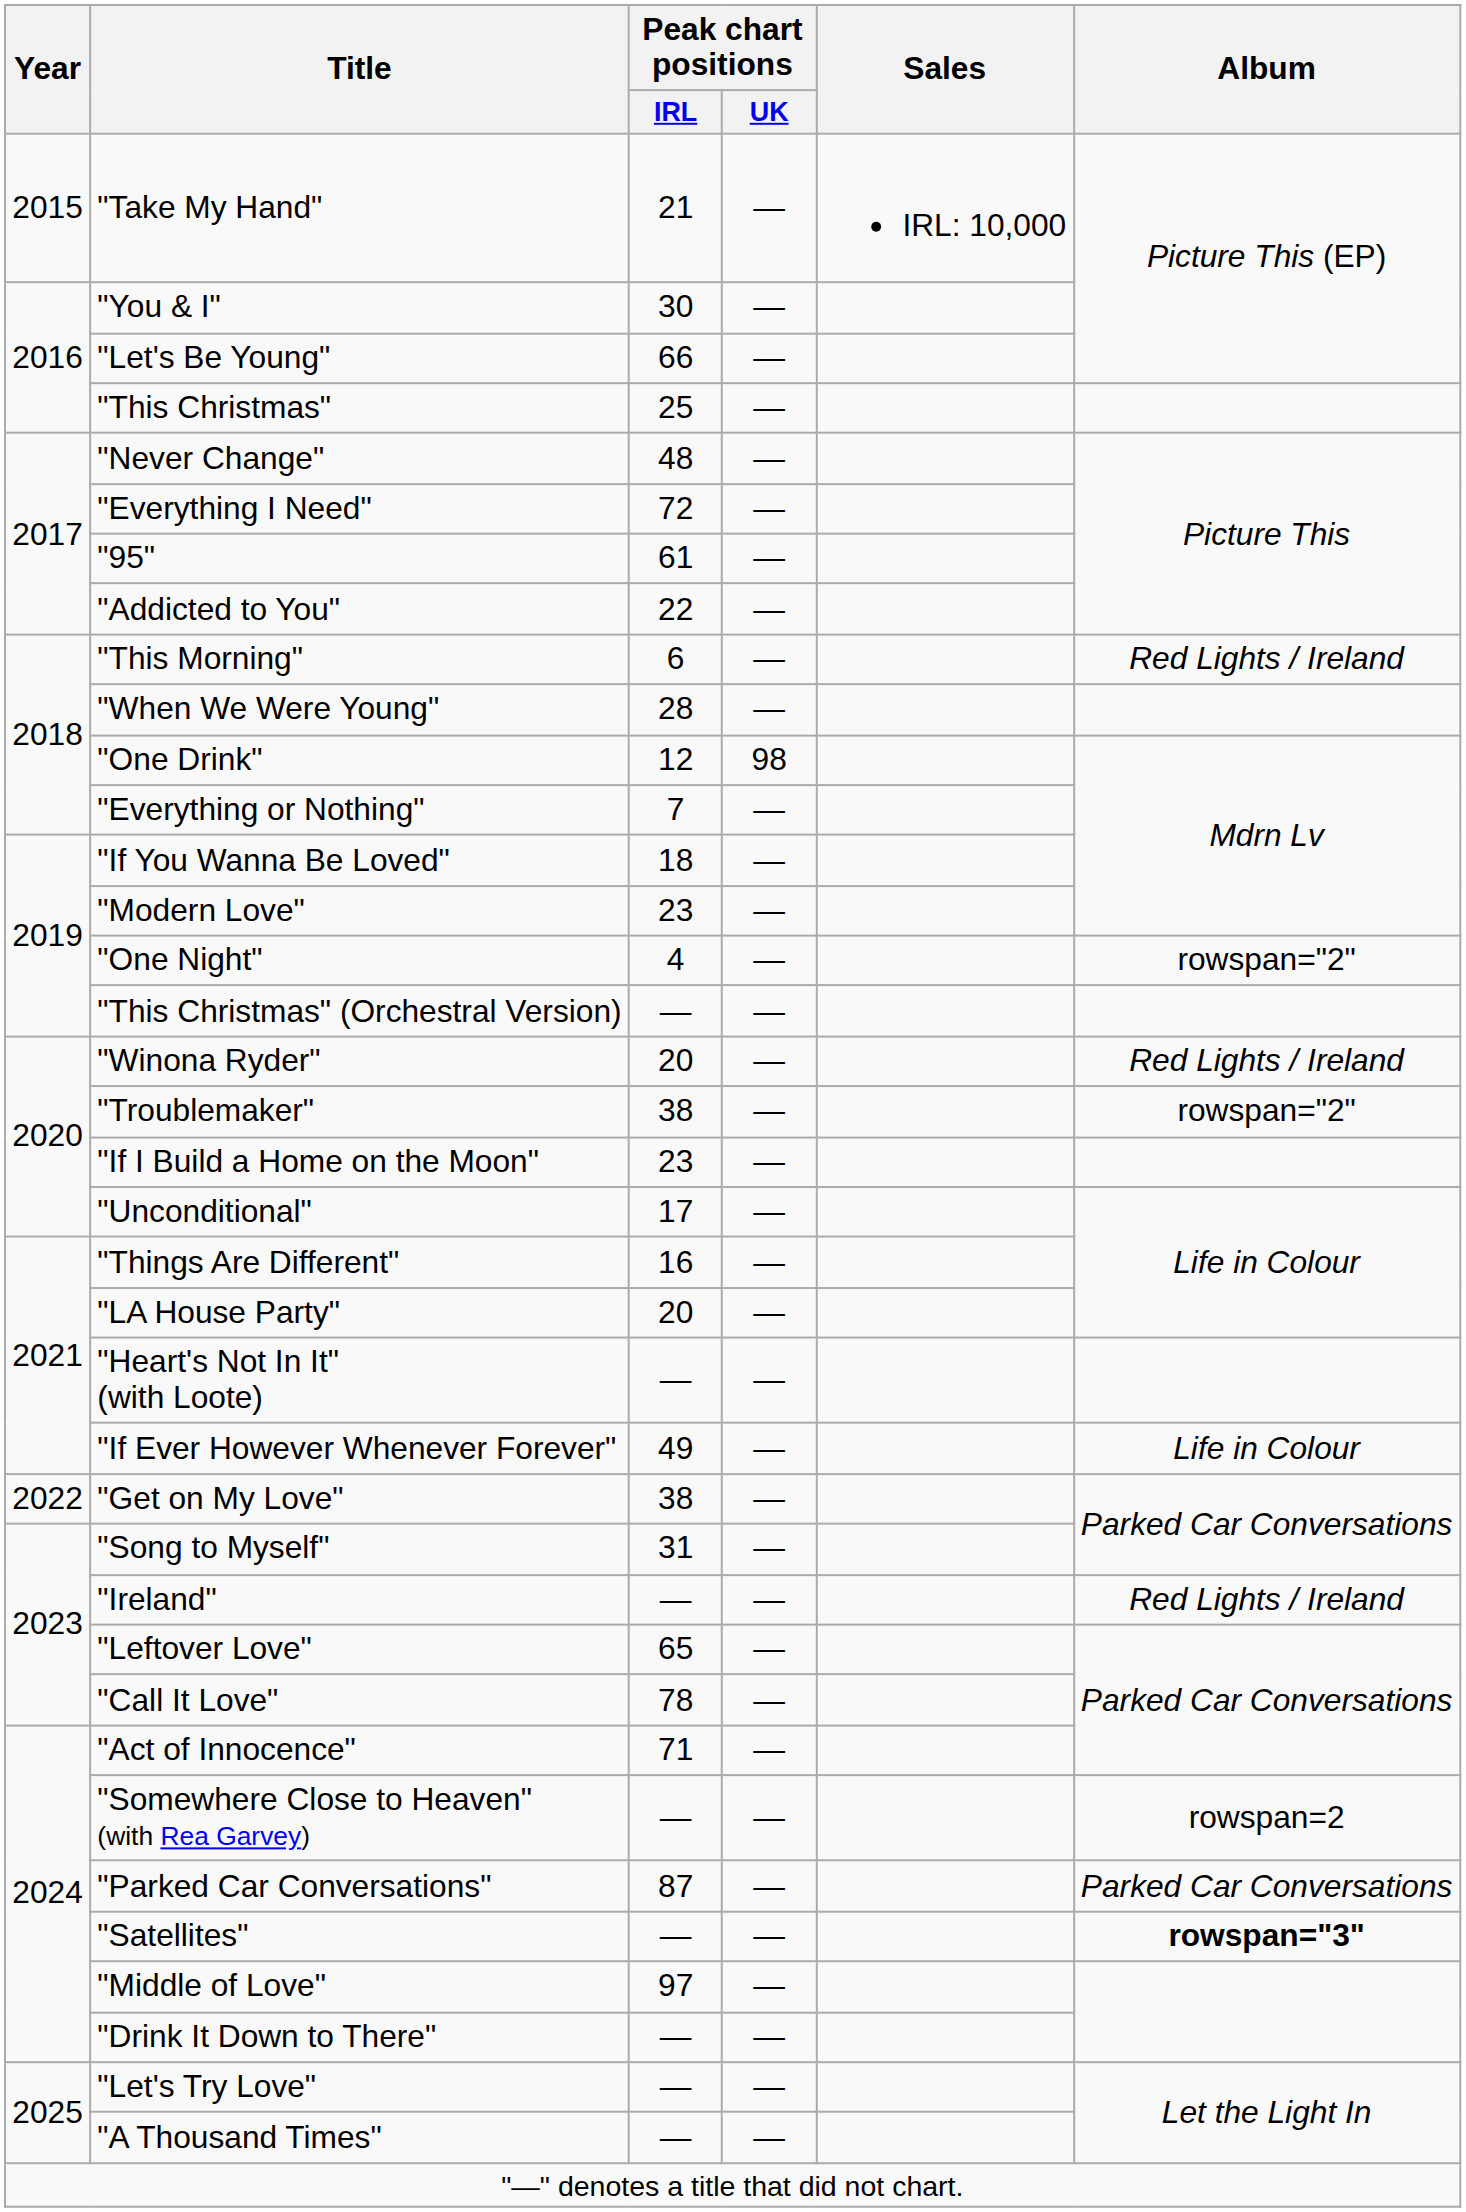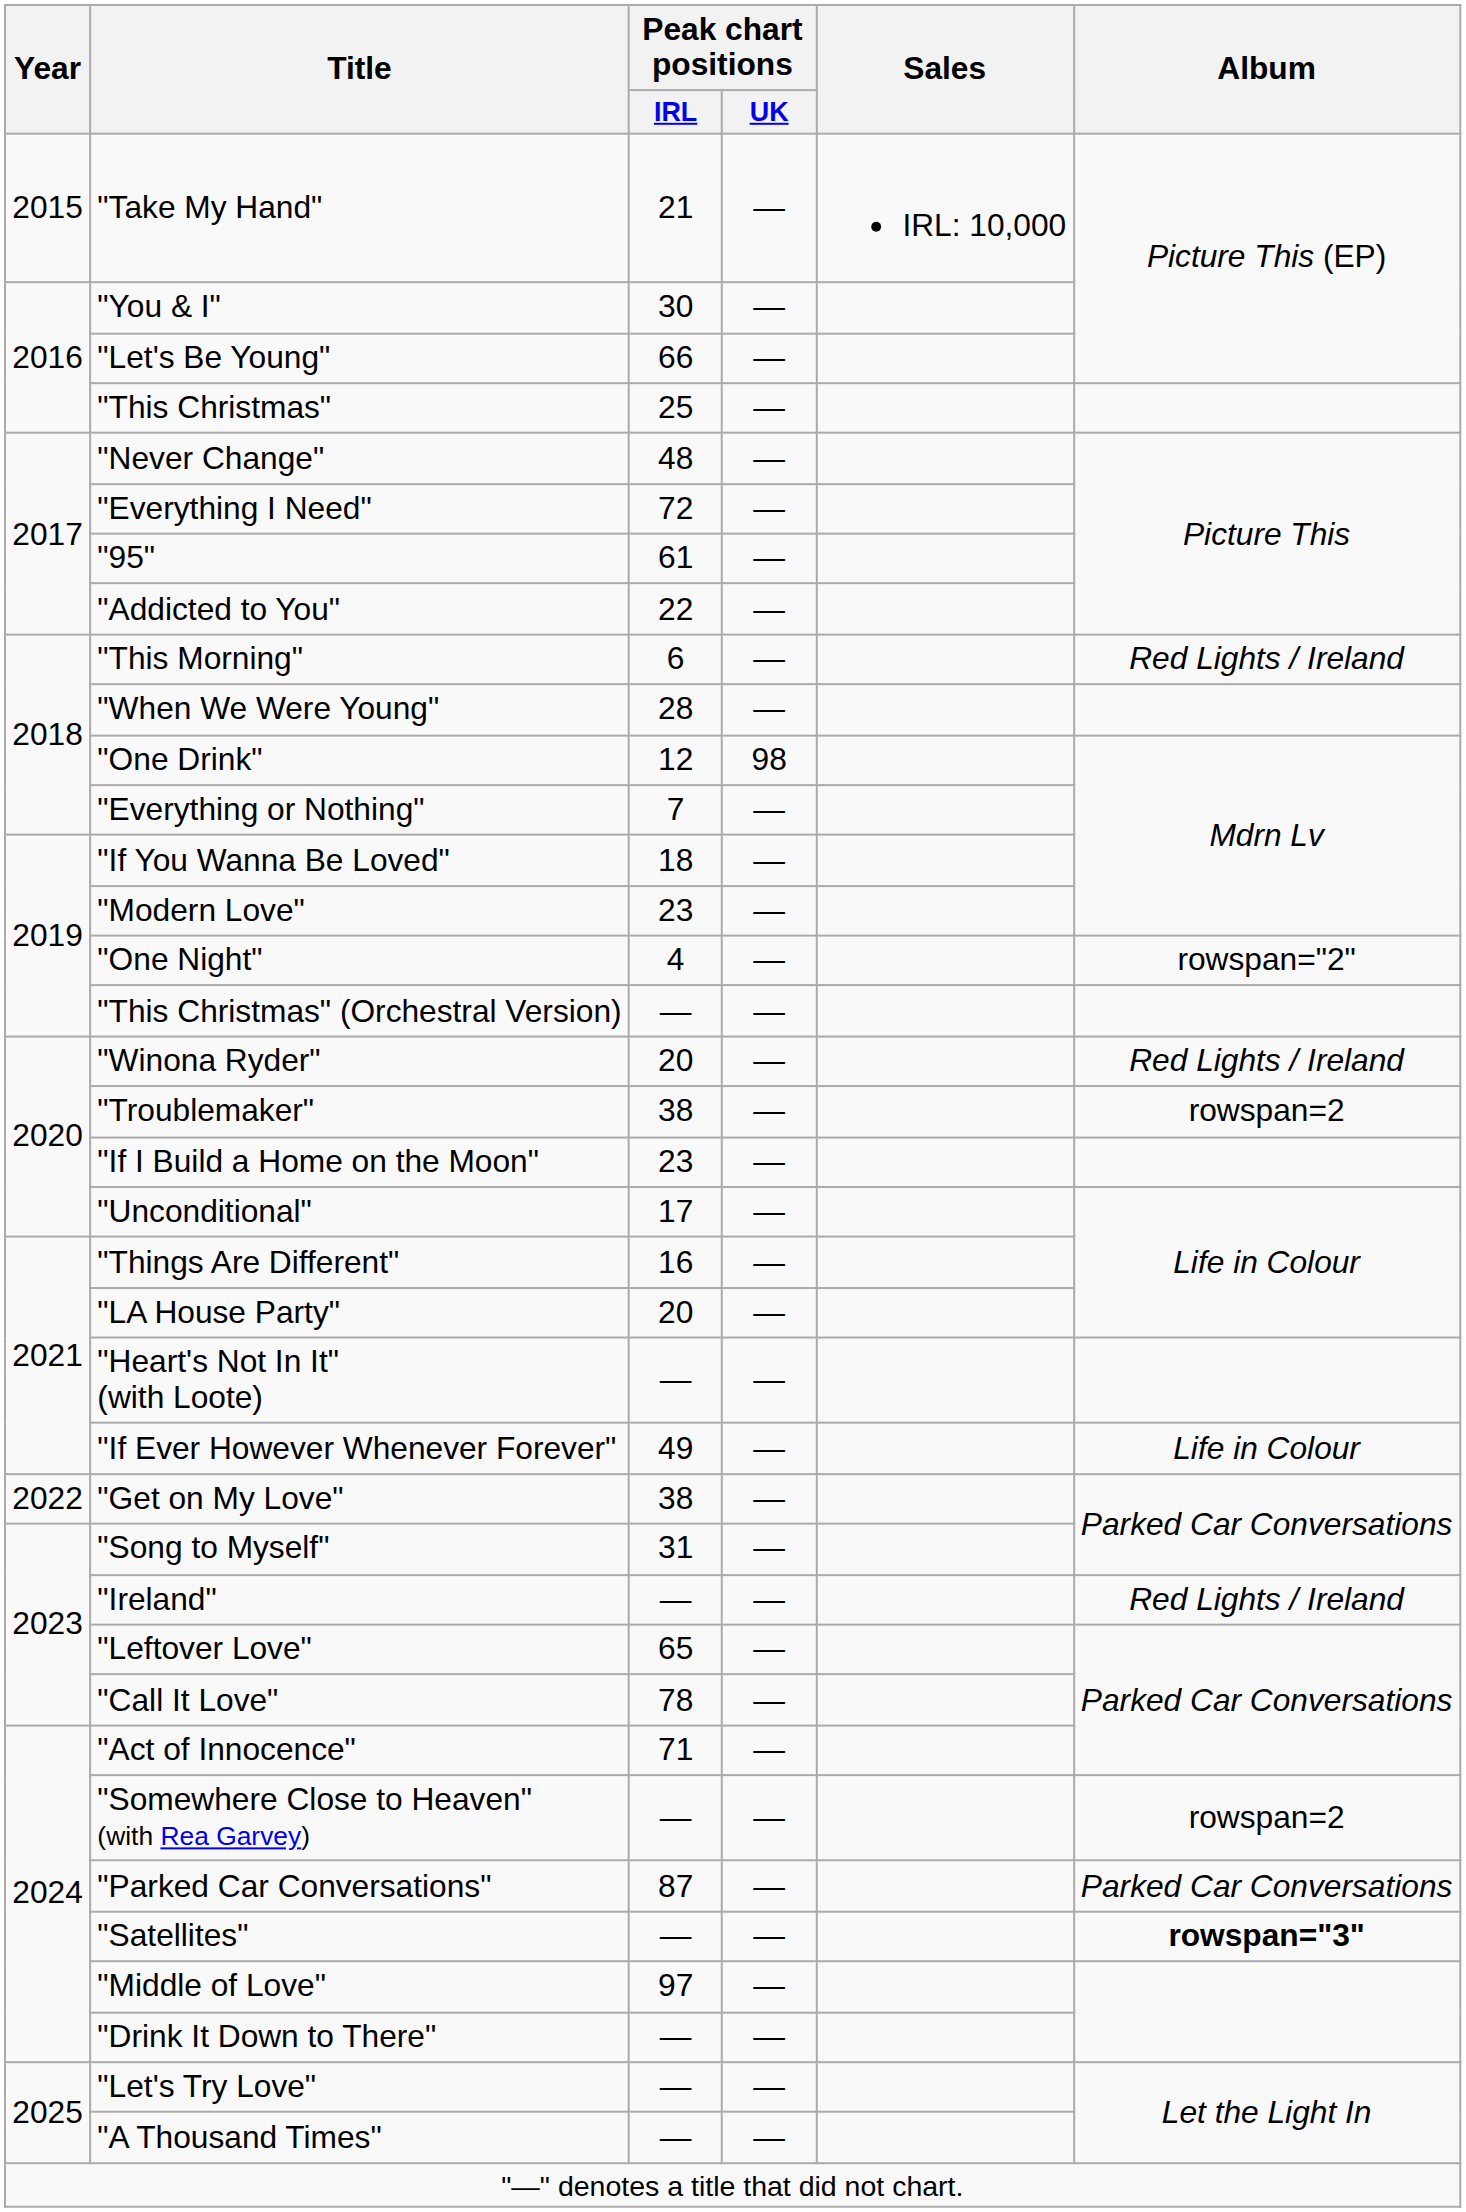(1267, 1111) rowspan="2" -> (1267, 1111) rowspan=2
